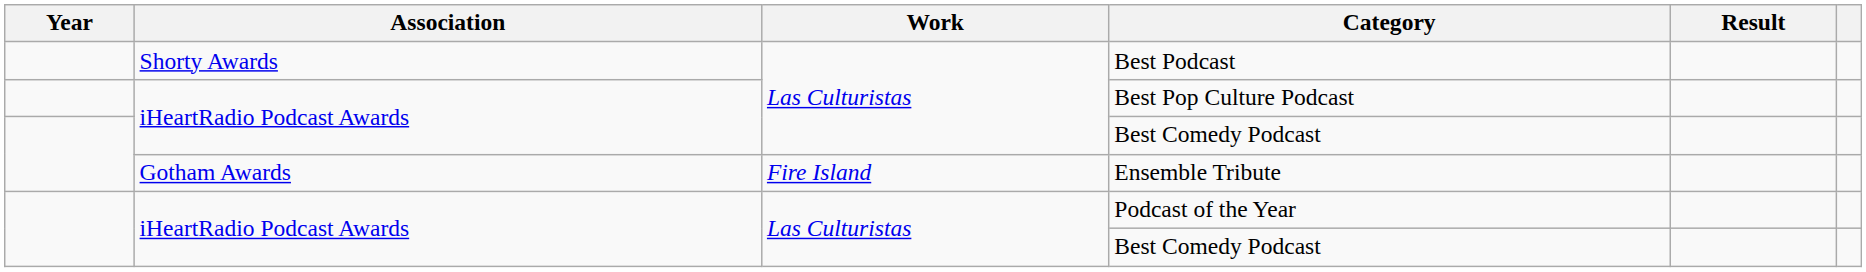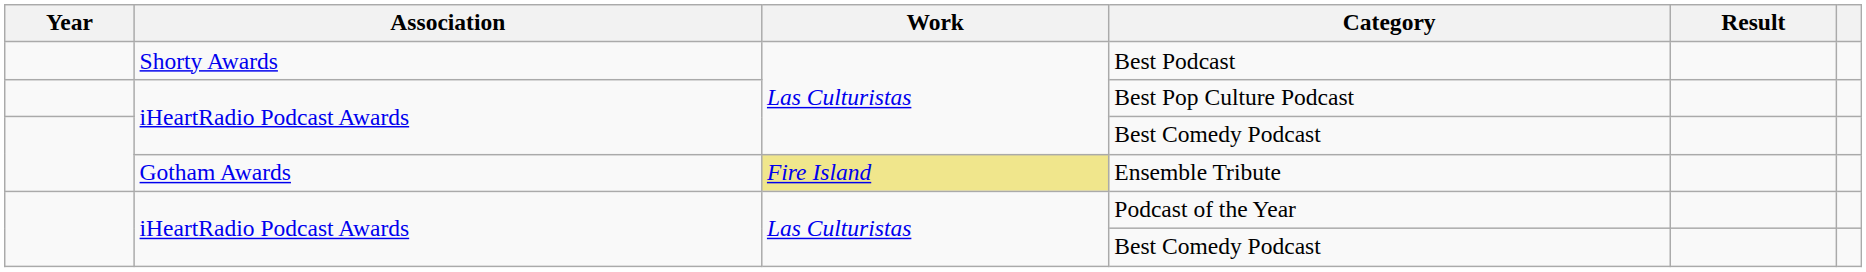(819, 172) no background -> (819, 172) khaki background
